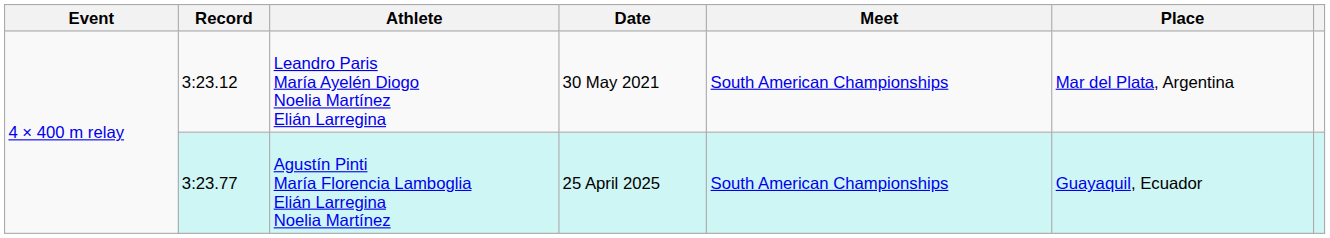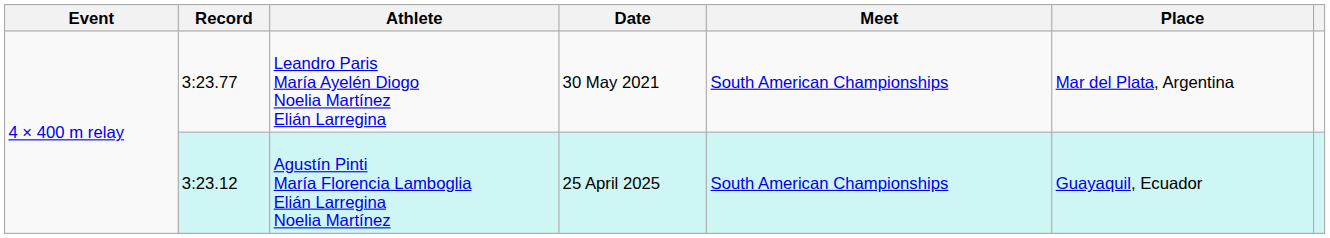(210, 82) 3:23.12 -> (210, 82) 3:23.77
(210, 183) 3:23.77 -> (210, 183) 3:23.12
